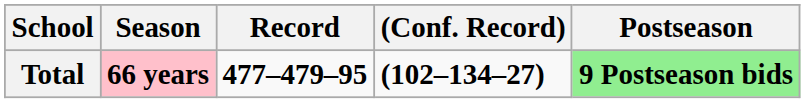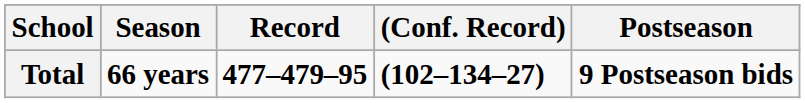(158, 73) pink background -> (158, 73) no background
(686, 73) lightgreen background -> (686, 73) no background
